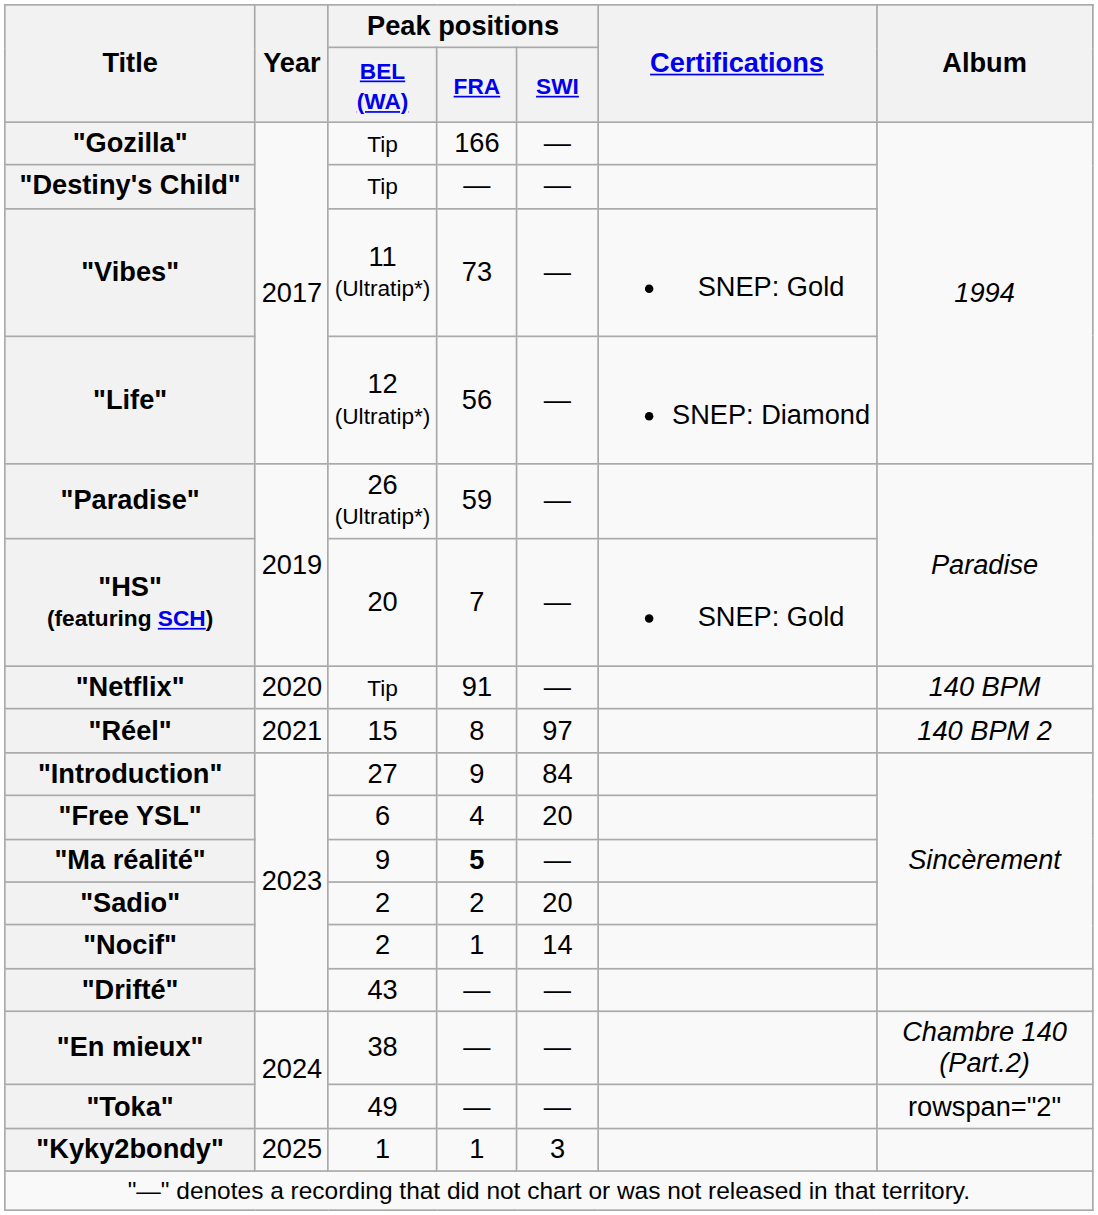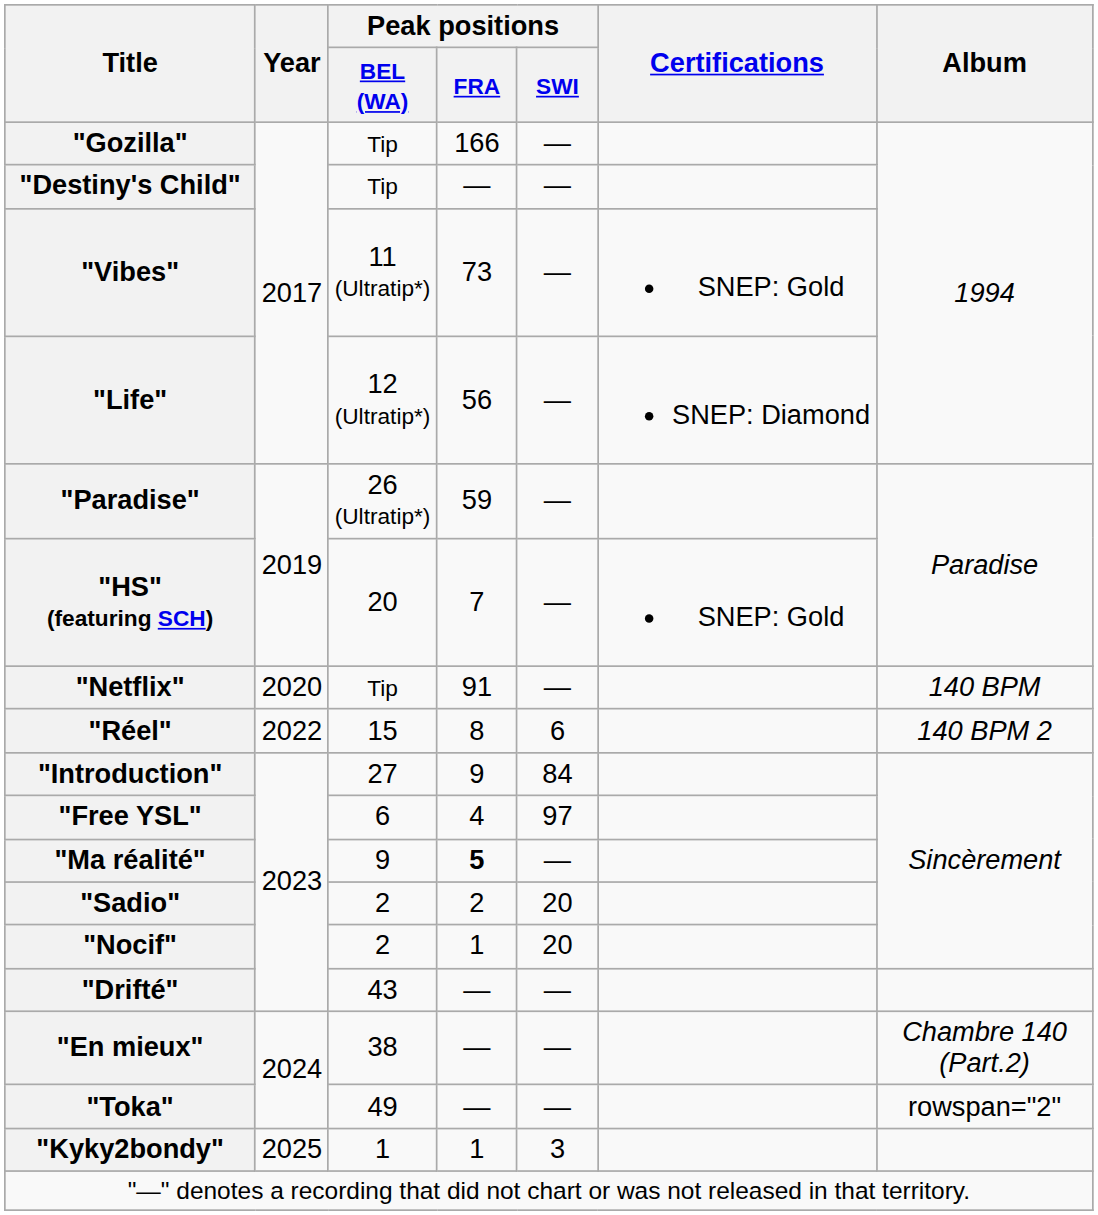(292, 730) 2021 -> (292, 730) 2022
(557, 730) 97 -> (557, 730) 6
(557, 816) 20 -> (557, 816) 97
(557, 946) 14 -> (557, 946) 20
